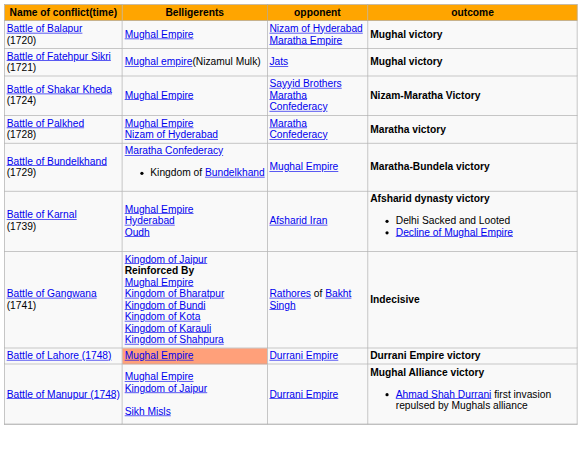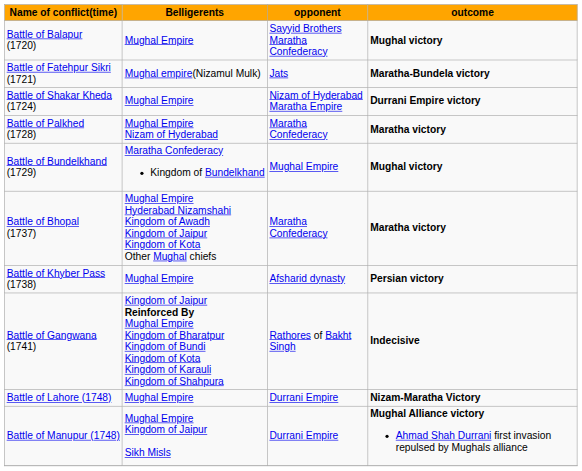(316, 34) Nizam of Hyderabad Maratha Empire -> (306, 40) Sayyid Brothers Maratha Confederacy
(406, 62) Mughal victory -> (430, 73) Maratha-Bundela victory
(306, 95) Sayyid Brothers Maratha Confederacy -> (316, 101) Nizam of Hyderabad Maratha Empire
(425, 95) Nizam-Maratha Victory -> (425, 101) Durrani Empire victory
(430, 167) Maratha-Bundela victory -> (406, 167) Mughal victory
+ row: (43, 228)
+ row: (56, 279)
- row: (42, 221)
(159, 356) lightsalmon background -> (159, 398) no background
(425, 356) Durrani Empire victory -> (425, 398) Nizam-Maratha Victory
